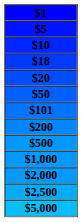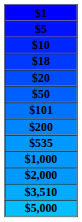(41, 143) $500 -> (41, 143) $535
(41, 192) $2,500 -> (41, 192) $3,510
